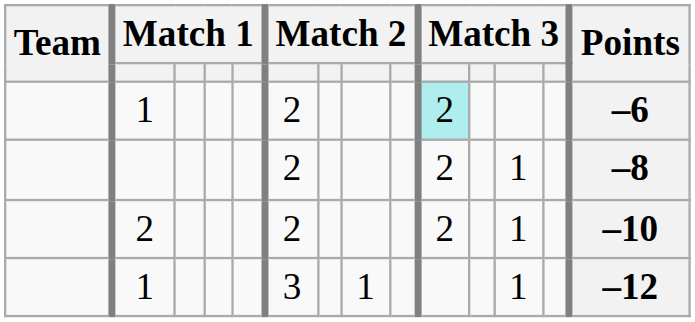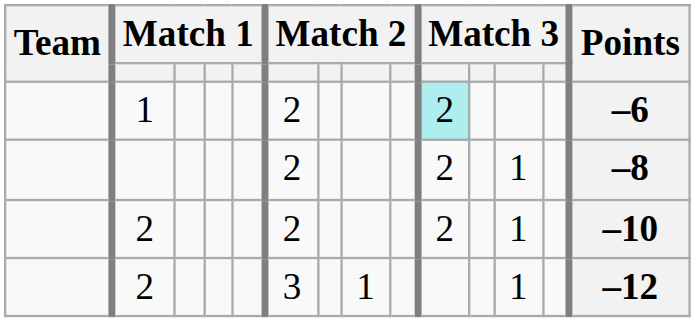(145, 286) 1 -> (145, 286) 2
